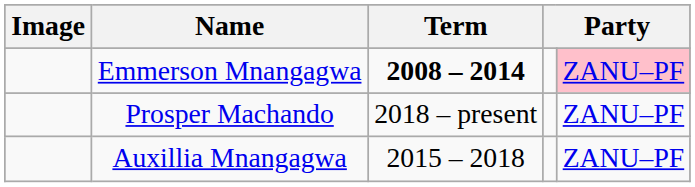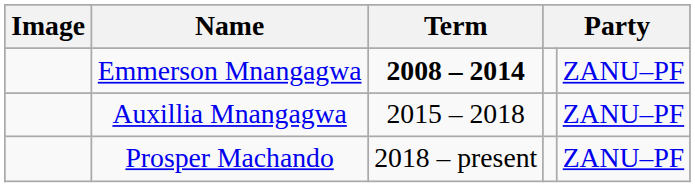(623, 70) pink background -> (623, 70) no background
rows swapped: (230, 158) <-> (230, 114)
